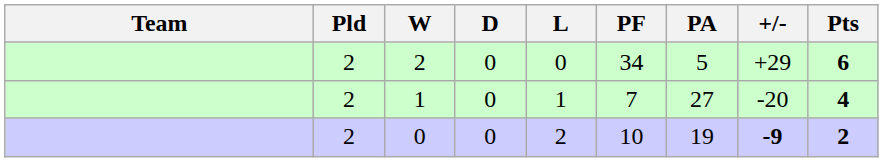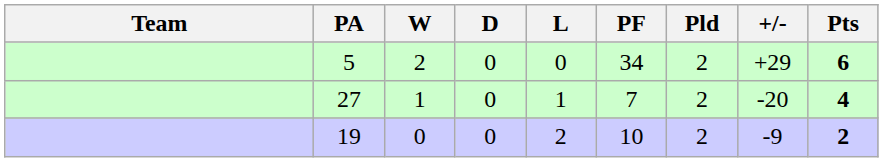columns swapped: (349, 23) <-> (702, 23)
(773, 136) bold -> (773, 136) normal
